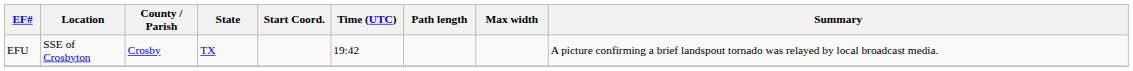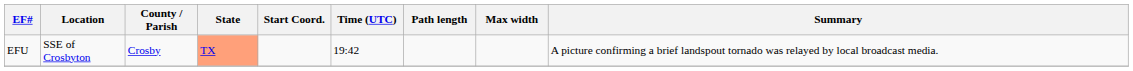(208, 50) no background -> (208, 50) lightsalmon background
